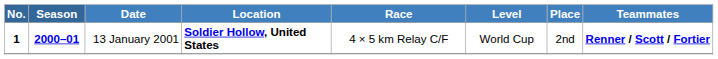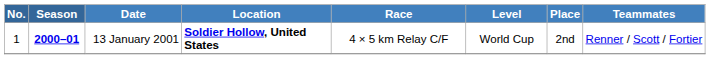(16, 38) bold -> (16, 38) normal
(648, 38) bold -> (644, 38) normal
